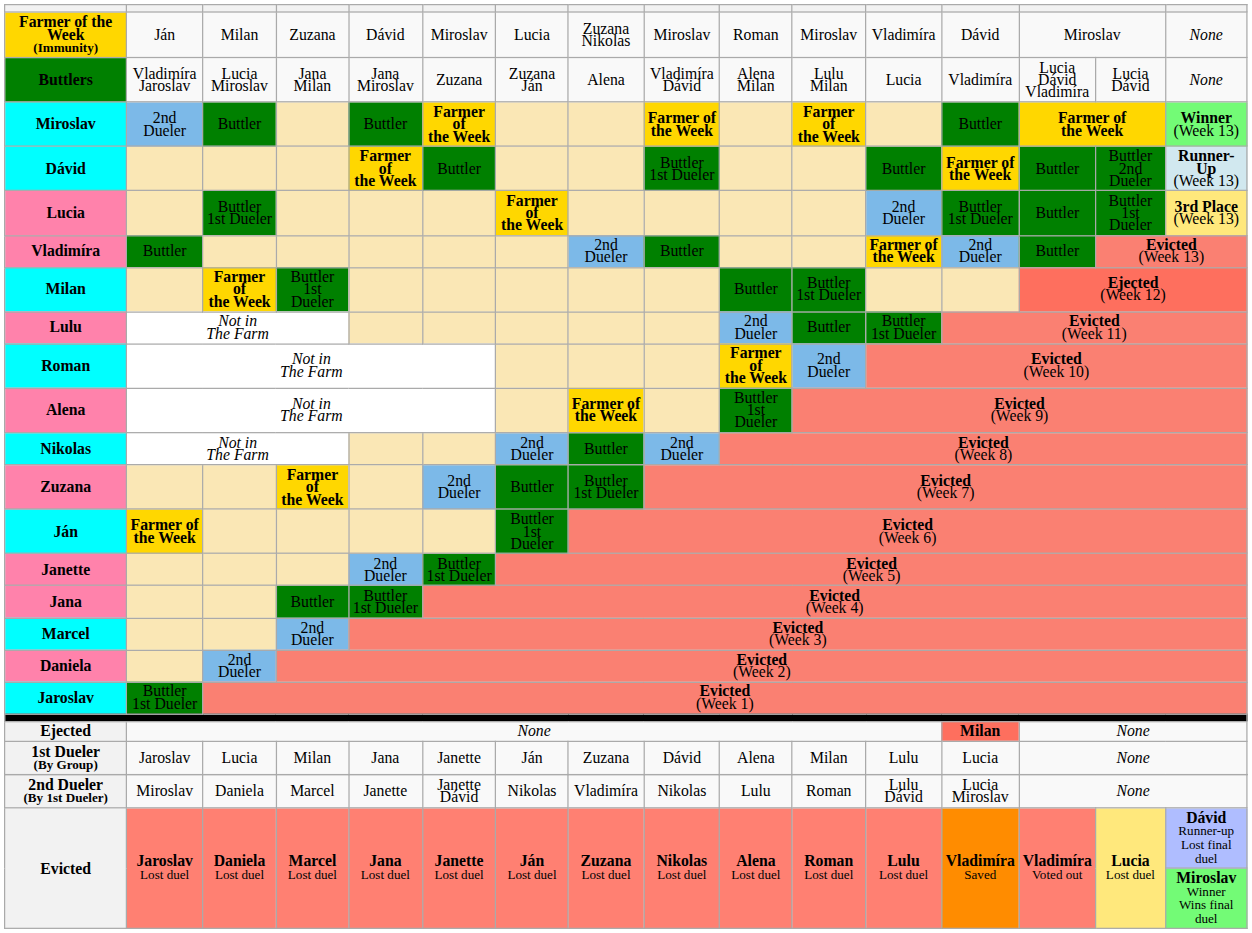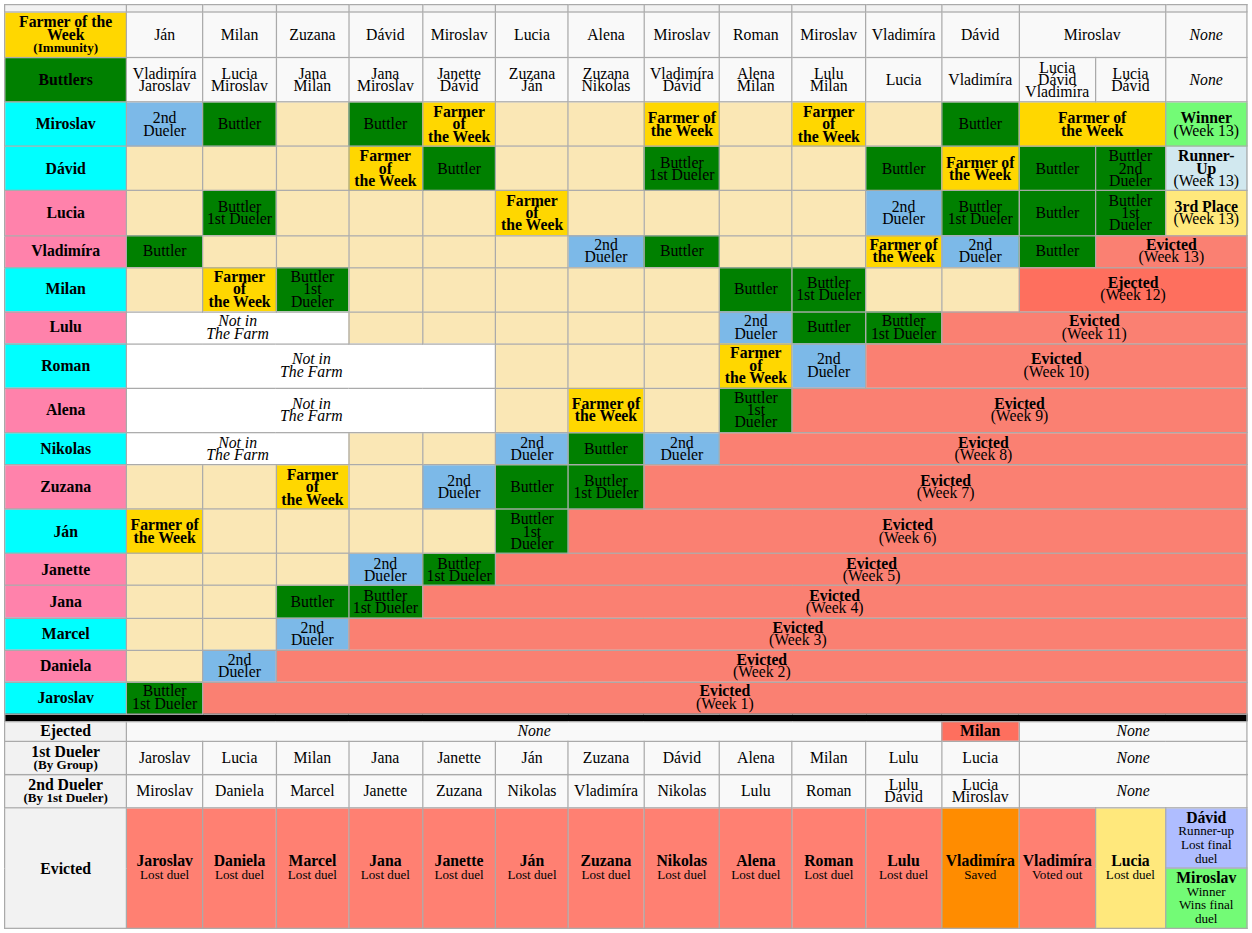(606, 35) Zuzana Nikolas -> (606, 35) Alena
(459, 80) Zuzana -> (459, 80) Janette Dávid
(606, 80) Alena -> (606, 80) Zuzana Nikolas
(459, 791) Janette Dávid -> (459, 791) Zuzana
